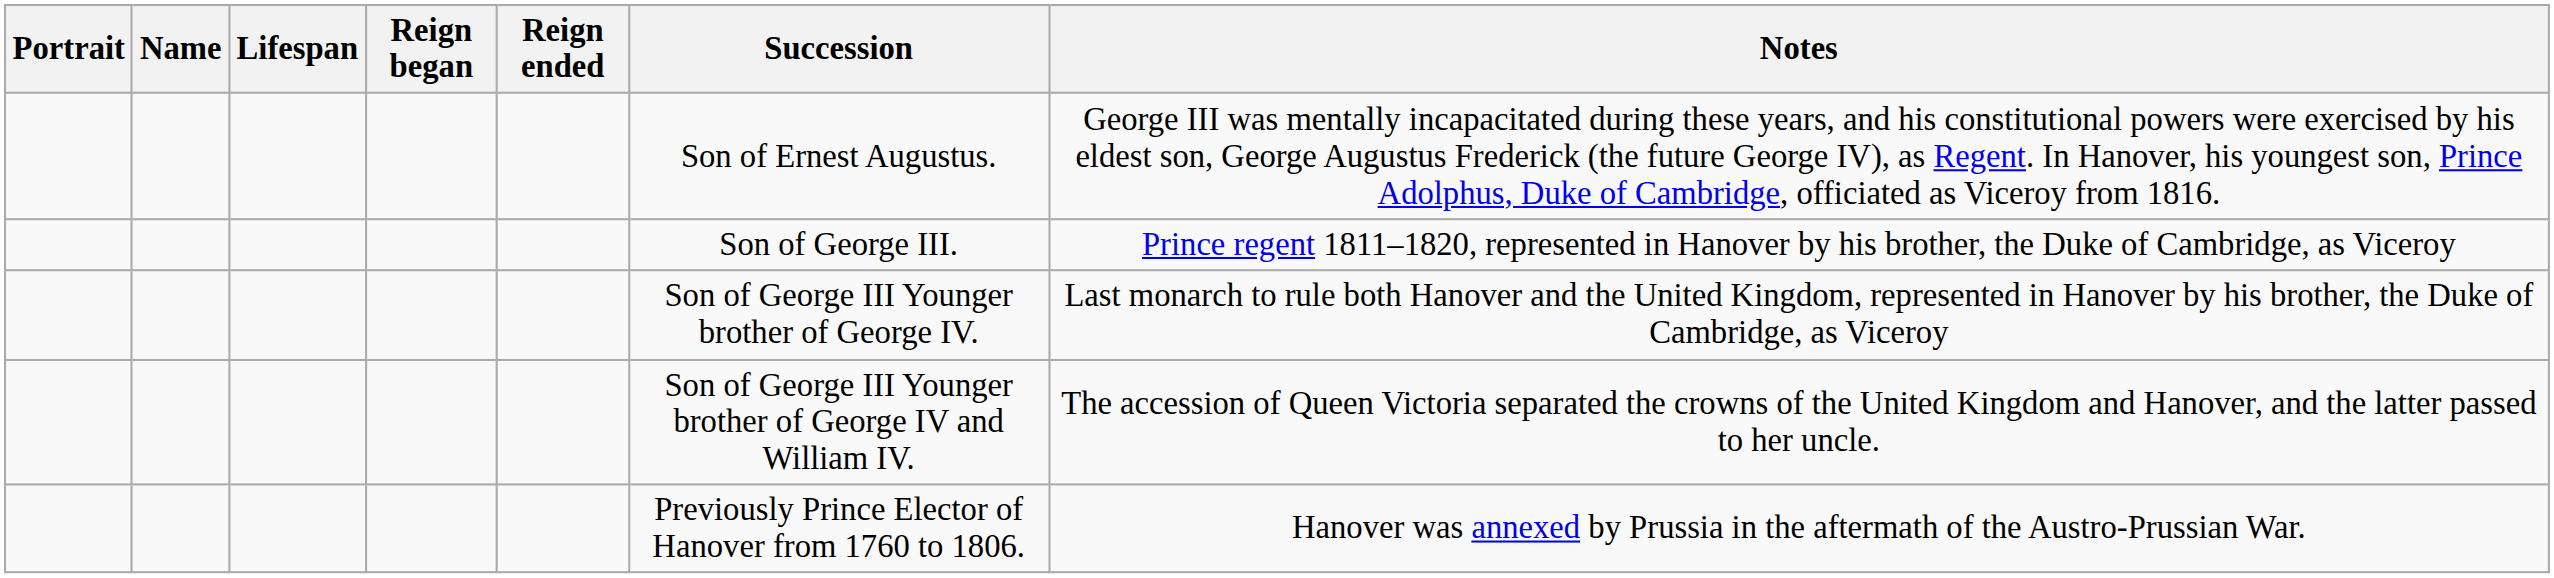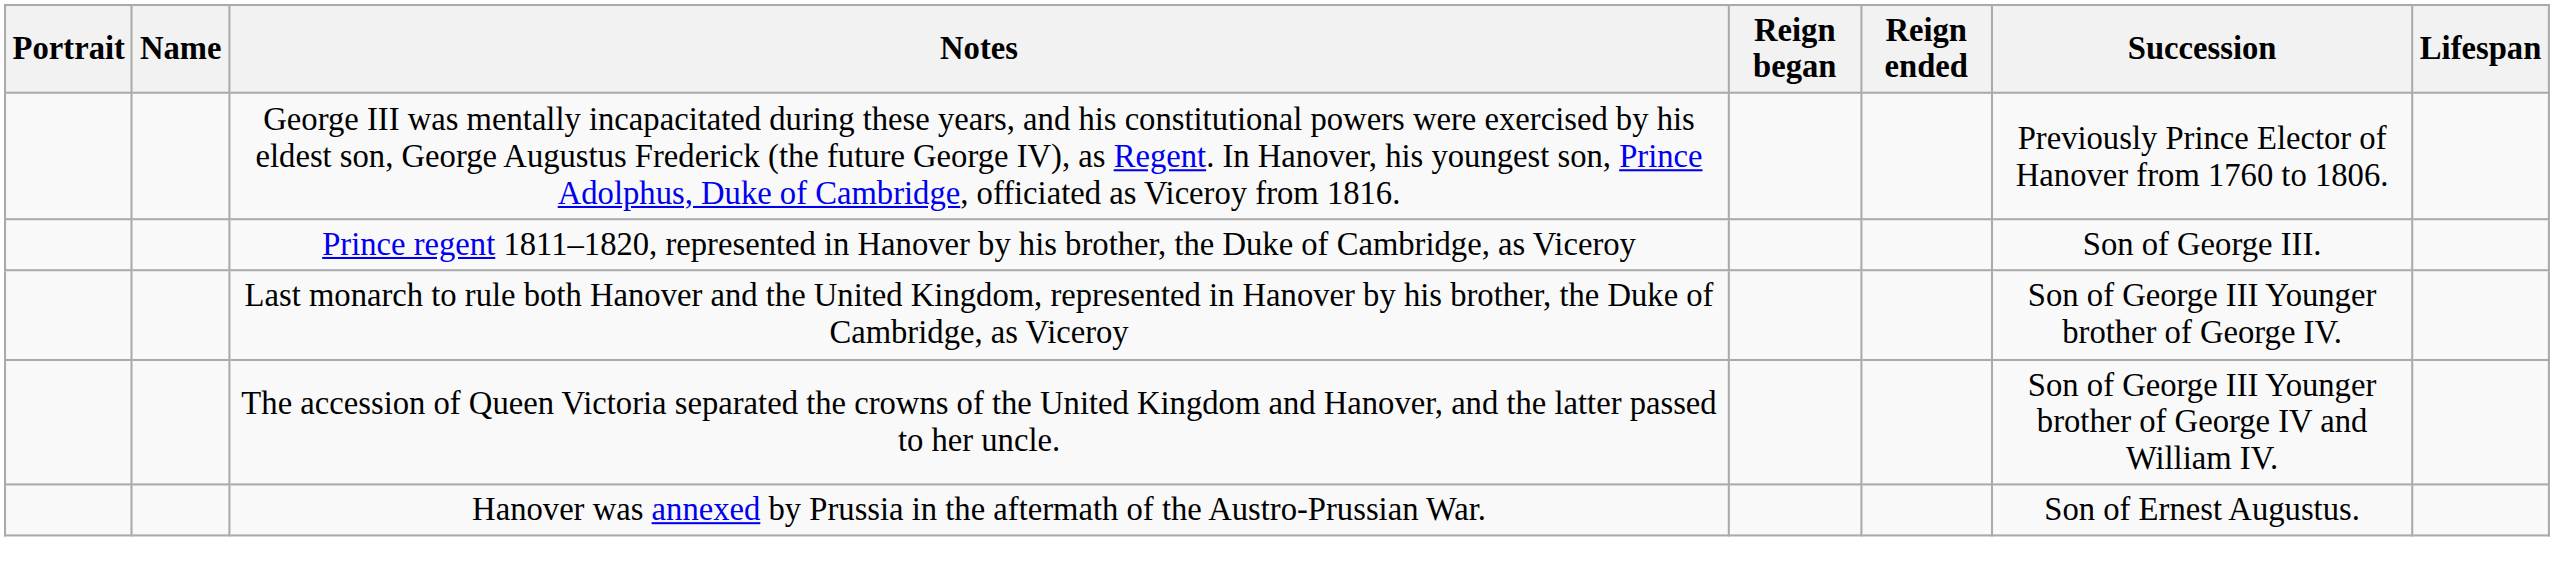columns swapped: (297, 48) <-> (1799, 48)
(839, 155) Son of Ernest Augustus. -> (2202, 155) Previously Prince Elector of Hanover from 1760 to 1806.
(839, 527) Previously Prince Elector of Hanover from 1760 to 1806. -> (2202, 509) Son of Ernest Augustus.
